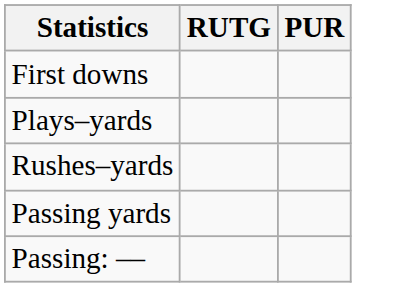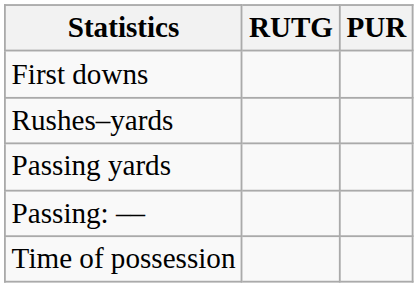- row: (82, 120)
+ row: (124, 258)
